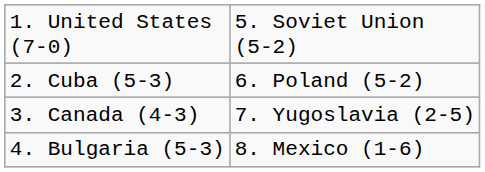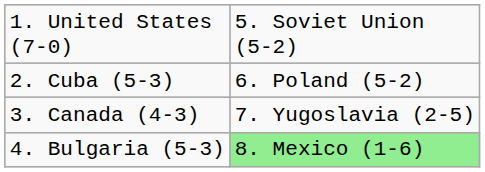(329, 149) no background -> (329, 149) lightgreen background
